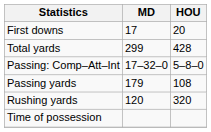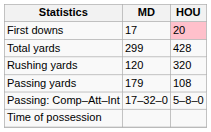(179, 30) no background -> (179, 30) pink background
rows swapped: (42, 100) <-> (63, 65)
